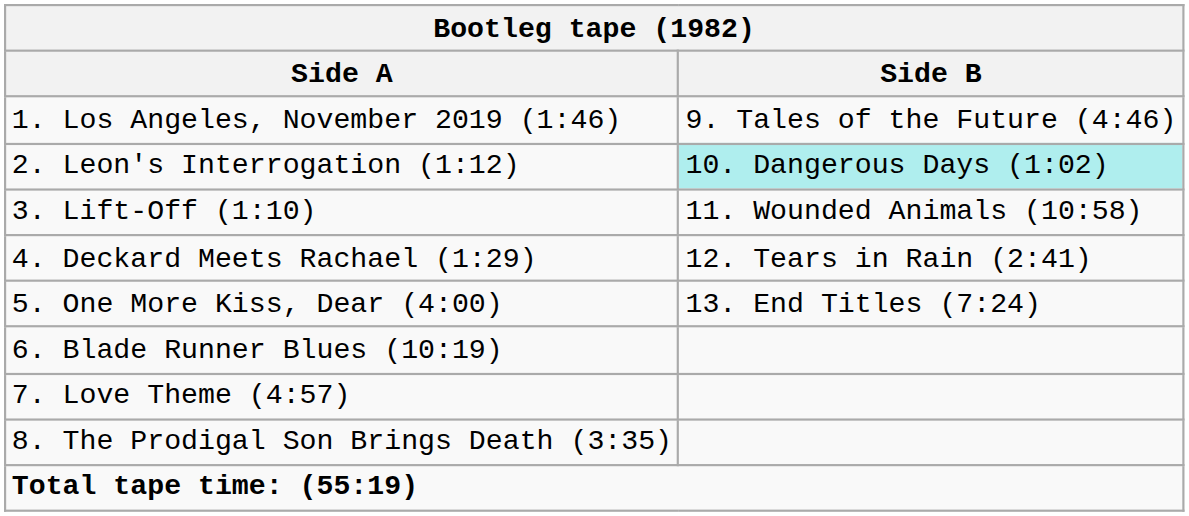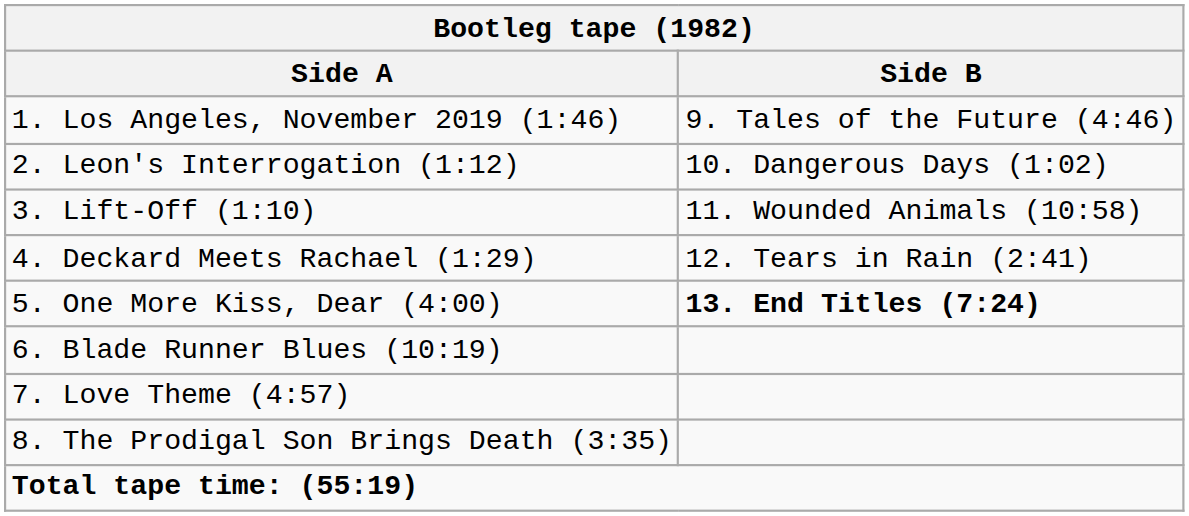(897, 166) paleturquoise background -> (897, 166) no background
(863, 304) normal -> (863, 304) bold
